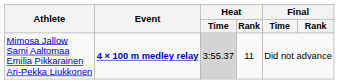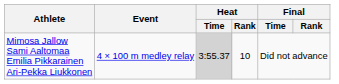(148, 56) bold -> (145, 56) normal
(249, 56) 11 -> (245, 56) 10
